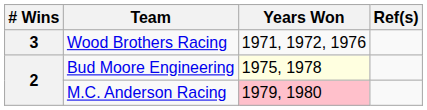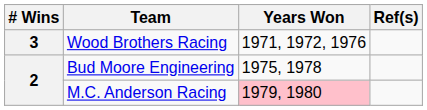(282, 68) lightyellow background -> (282, 68) no background
